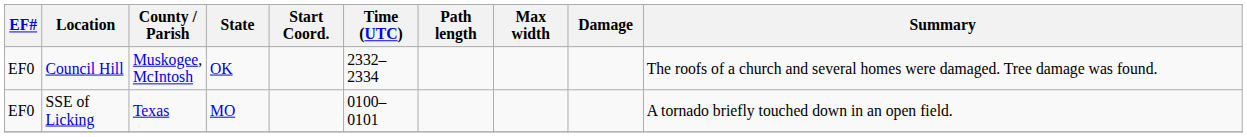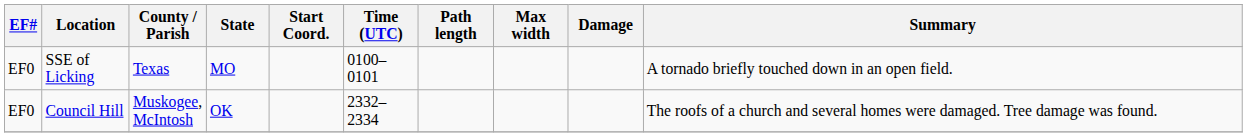rows swapped: (85, 68) <-> (70, 110)
